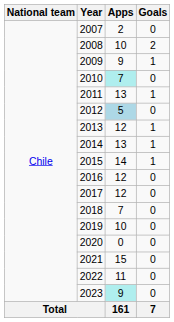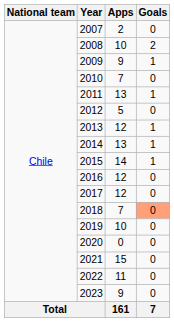(121, 78) paleturquoise background -> (121, 78) no background
(121, 111) lightblue background -> (121, 111) no background
(153, 210) no background -> (153, 210) lightsalmon background
(121, 293) paleturquoise background -> (121, 293) no background
